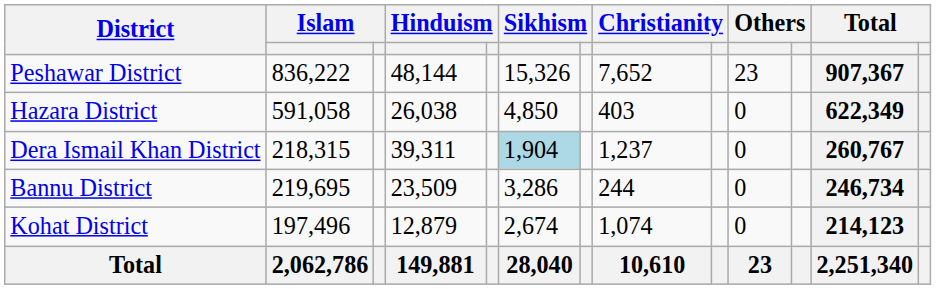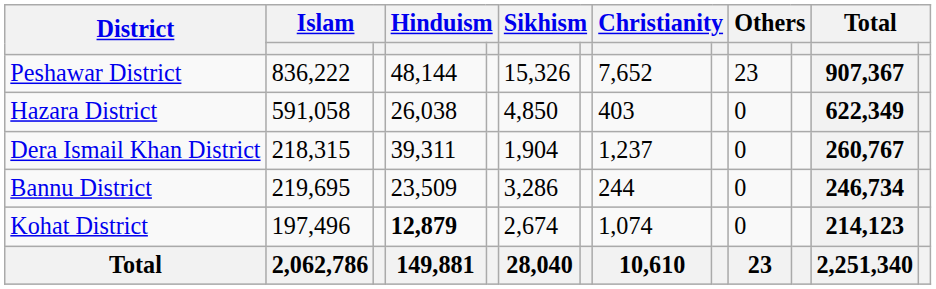(531, 149) lightblue background -> (531, 149) no background
(424, 226) normal -> (424, 226) bold
